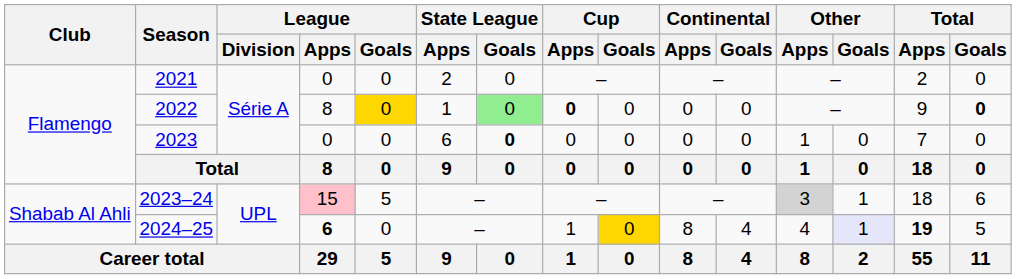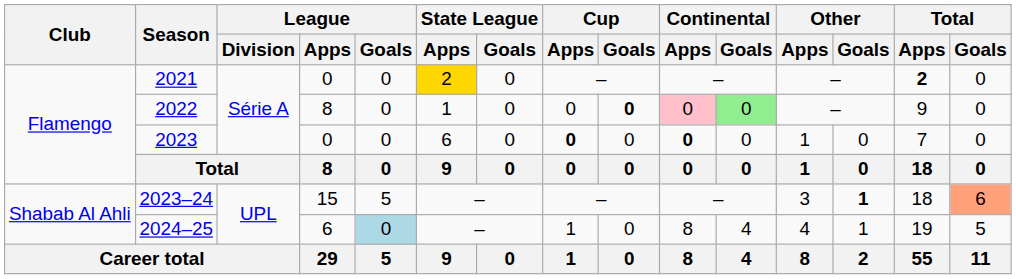(447, 79) no background -> (447, 79) gold background
(922, 79) normal -> (922, 79) bold
(386, 109) gold background -> (386, 109) no background
(510, 109) lightgreen background -> (510, 109) no background
(571, 109) bold -> (571, 109) normal
(629, 109) normal -> (629, 109) bold
(688, 109) no background -> (688, 109) pink background
(746, 109) no background -> (746, 109) lightgreen background
(980, 109) bold -> (980, 109) normal
(510, 139) bold -> (510, 139) normal
(571, 139) normal -> (571, 139) bold
(688, 139) normal -> (688, 139) bold
(327, 199) pink background -> (327, 199) no background
(805, 199) lightgrey background -> (805, 199) no background
(863, 199) normal -> (863, 199) bold
(980, 199) no background -> (980, 199) lightsalmon background
(327, 229) bold -> (327, 229) normal
(386, 229) no background -> (386, 229) lightblue background
(629, 229) gold background -> (629, 229) no background
(863, 229) lavender background -> (863, 229) no background
(922, 229) bold -> (922, 229) normal
